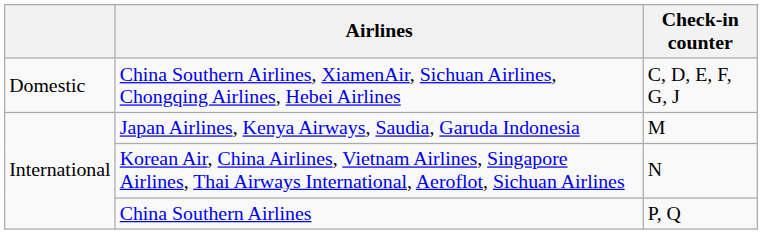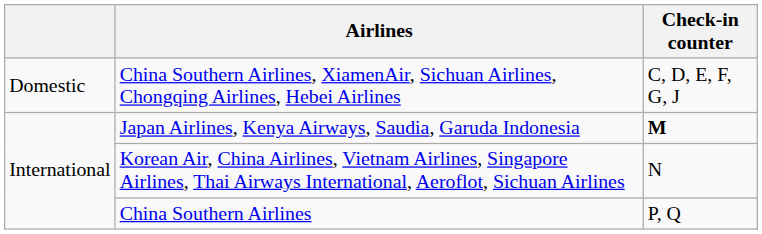(657, 127) normal -> (657, 127) bold
